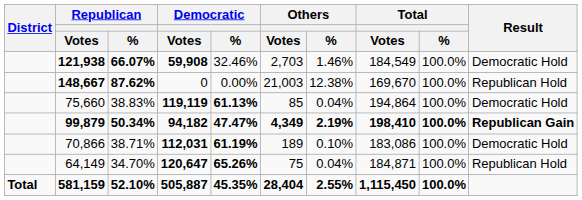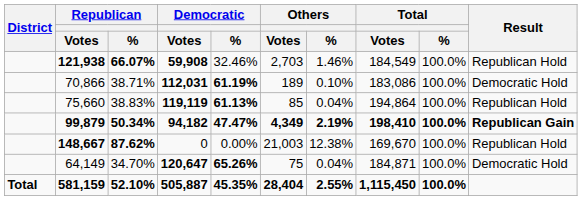(520, 61) Democratic Hold -> (519, 61) Republican Hold
rows swapped: (81, 82) <-> (85, 144)
(520, 102) Democratic Hold -> (519, 102) Republican Hold
(519, 164) Republican Hold -> (520, 164) Democratic Hold
